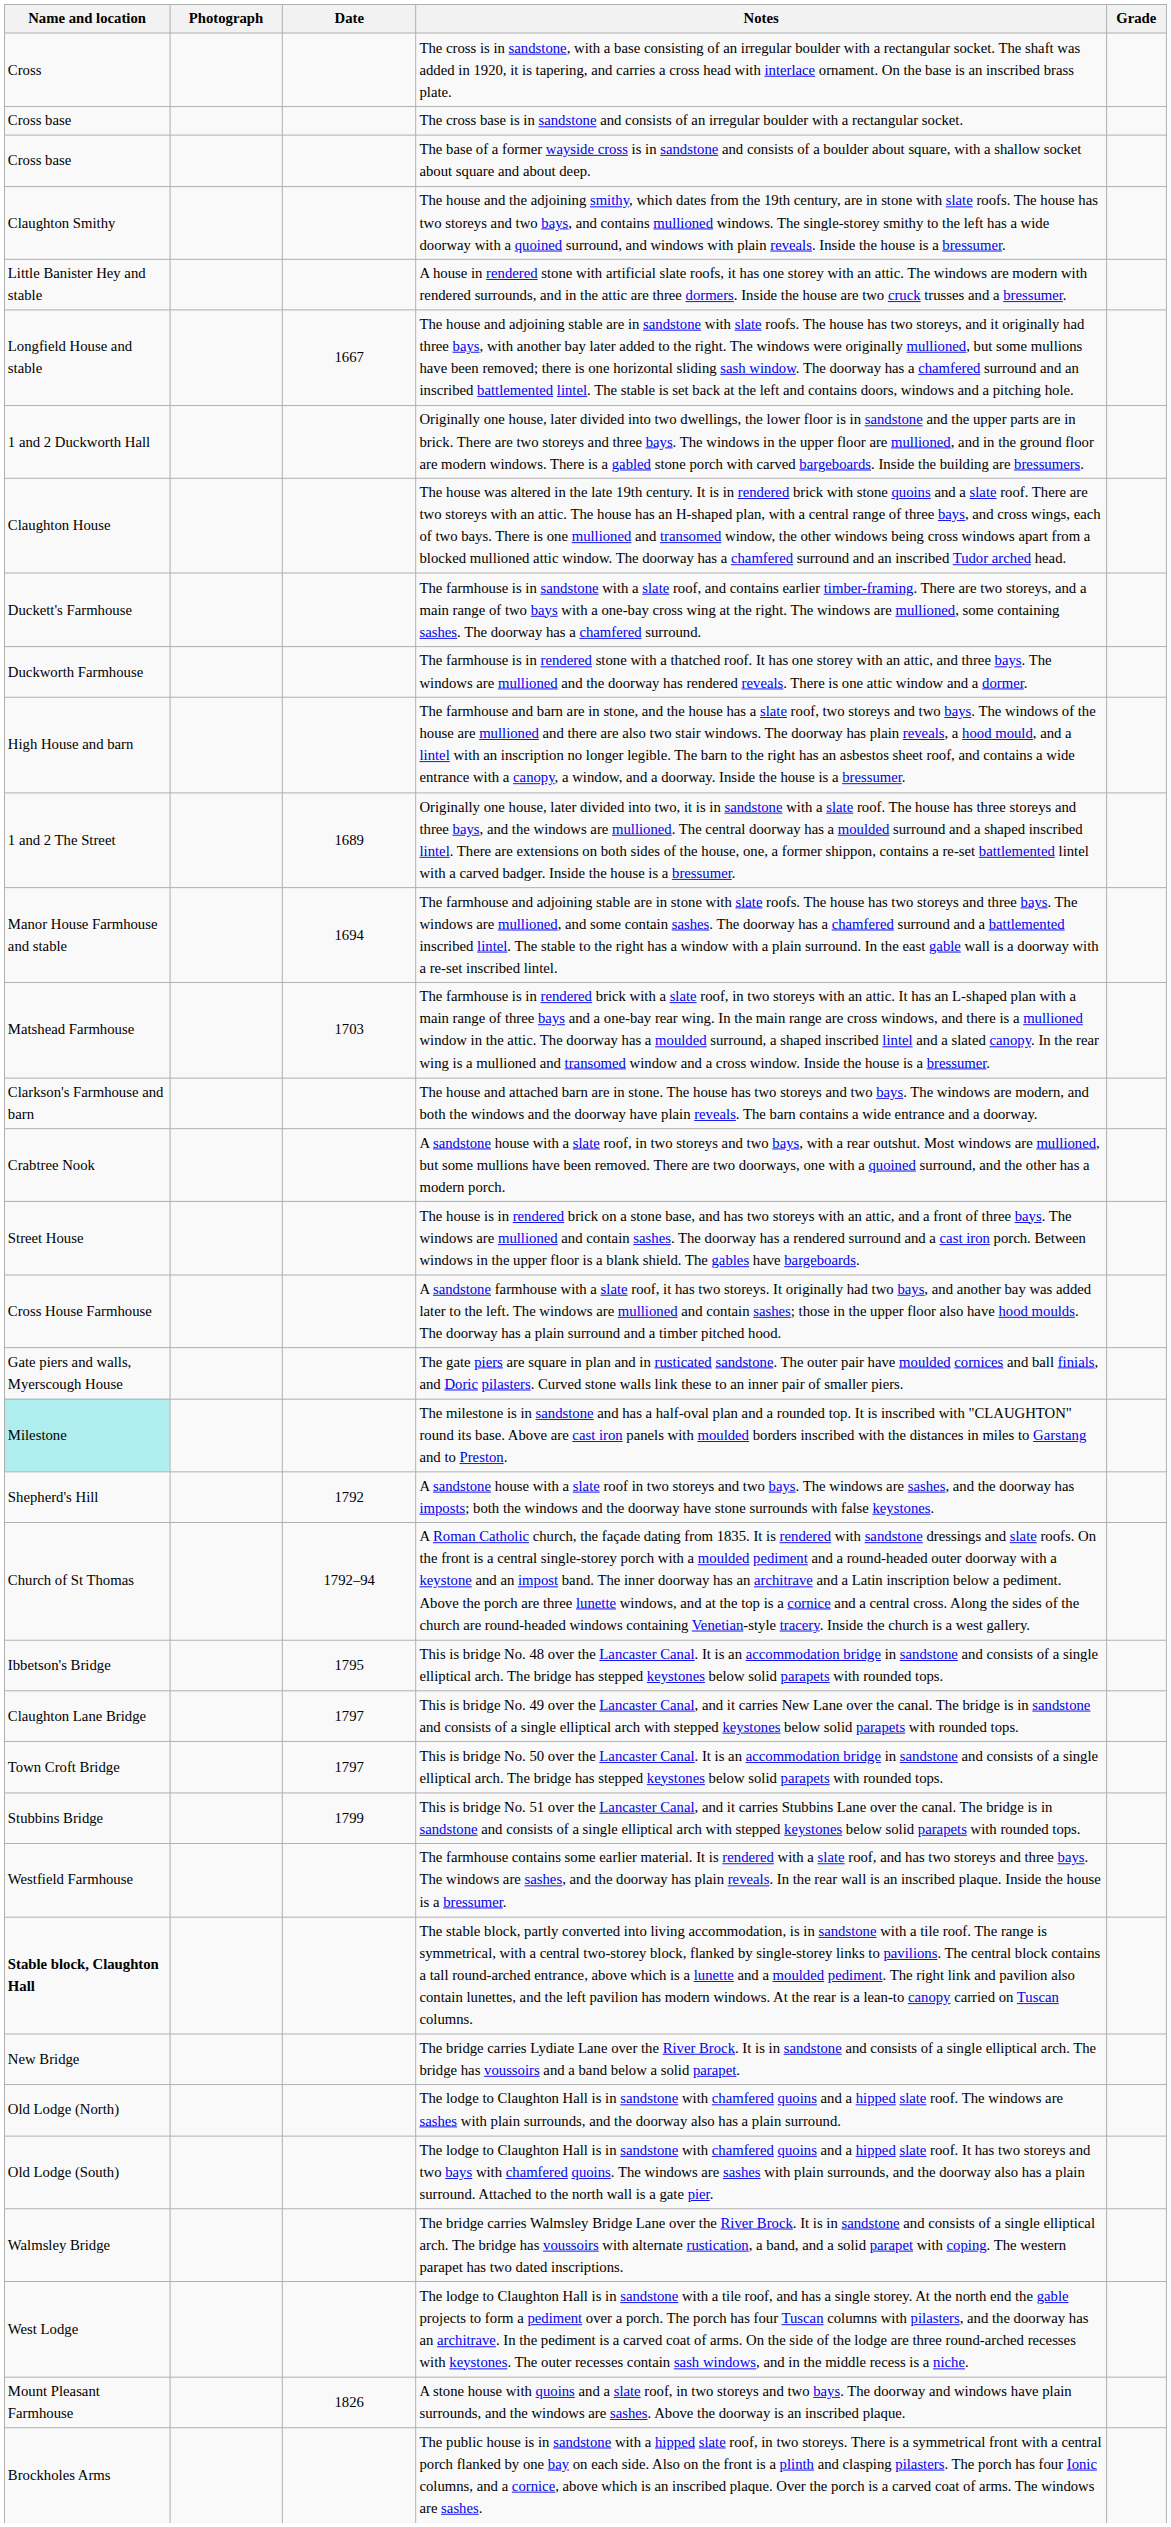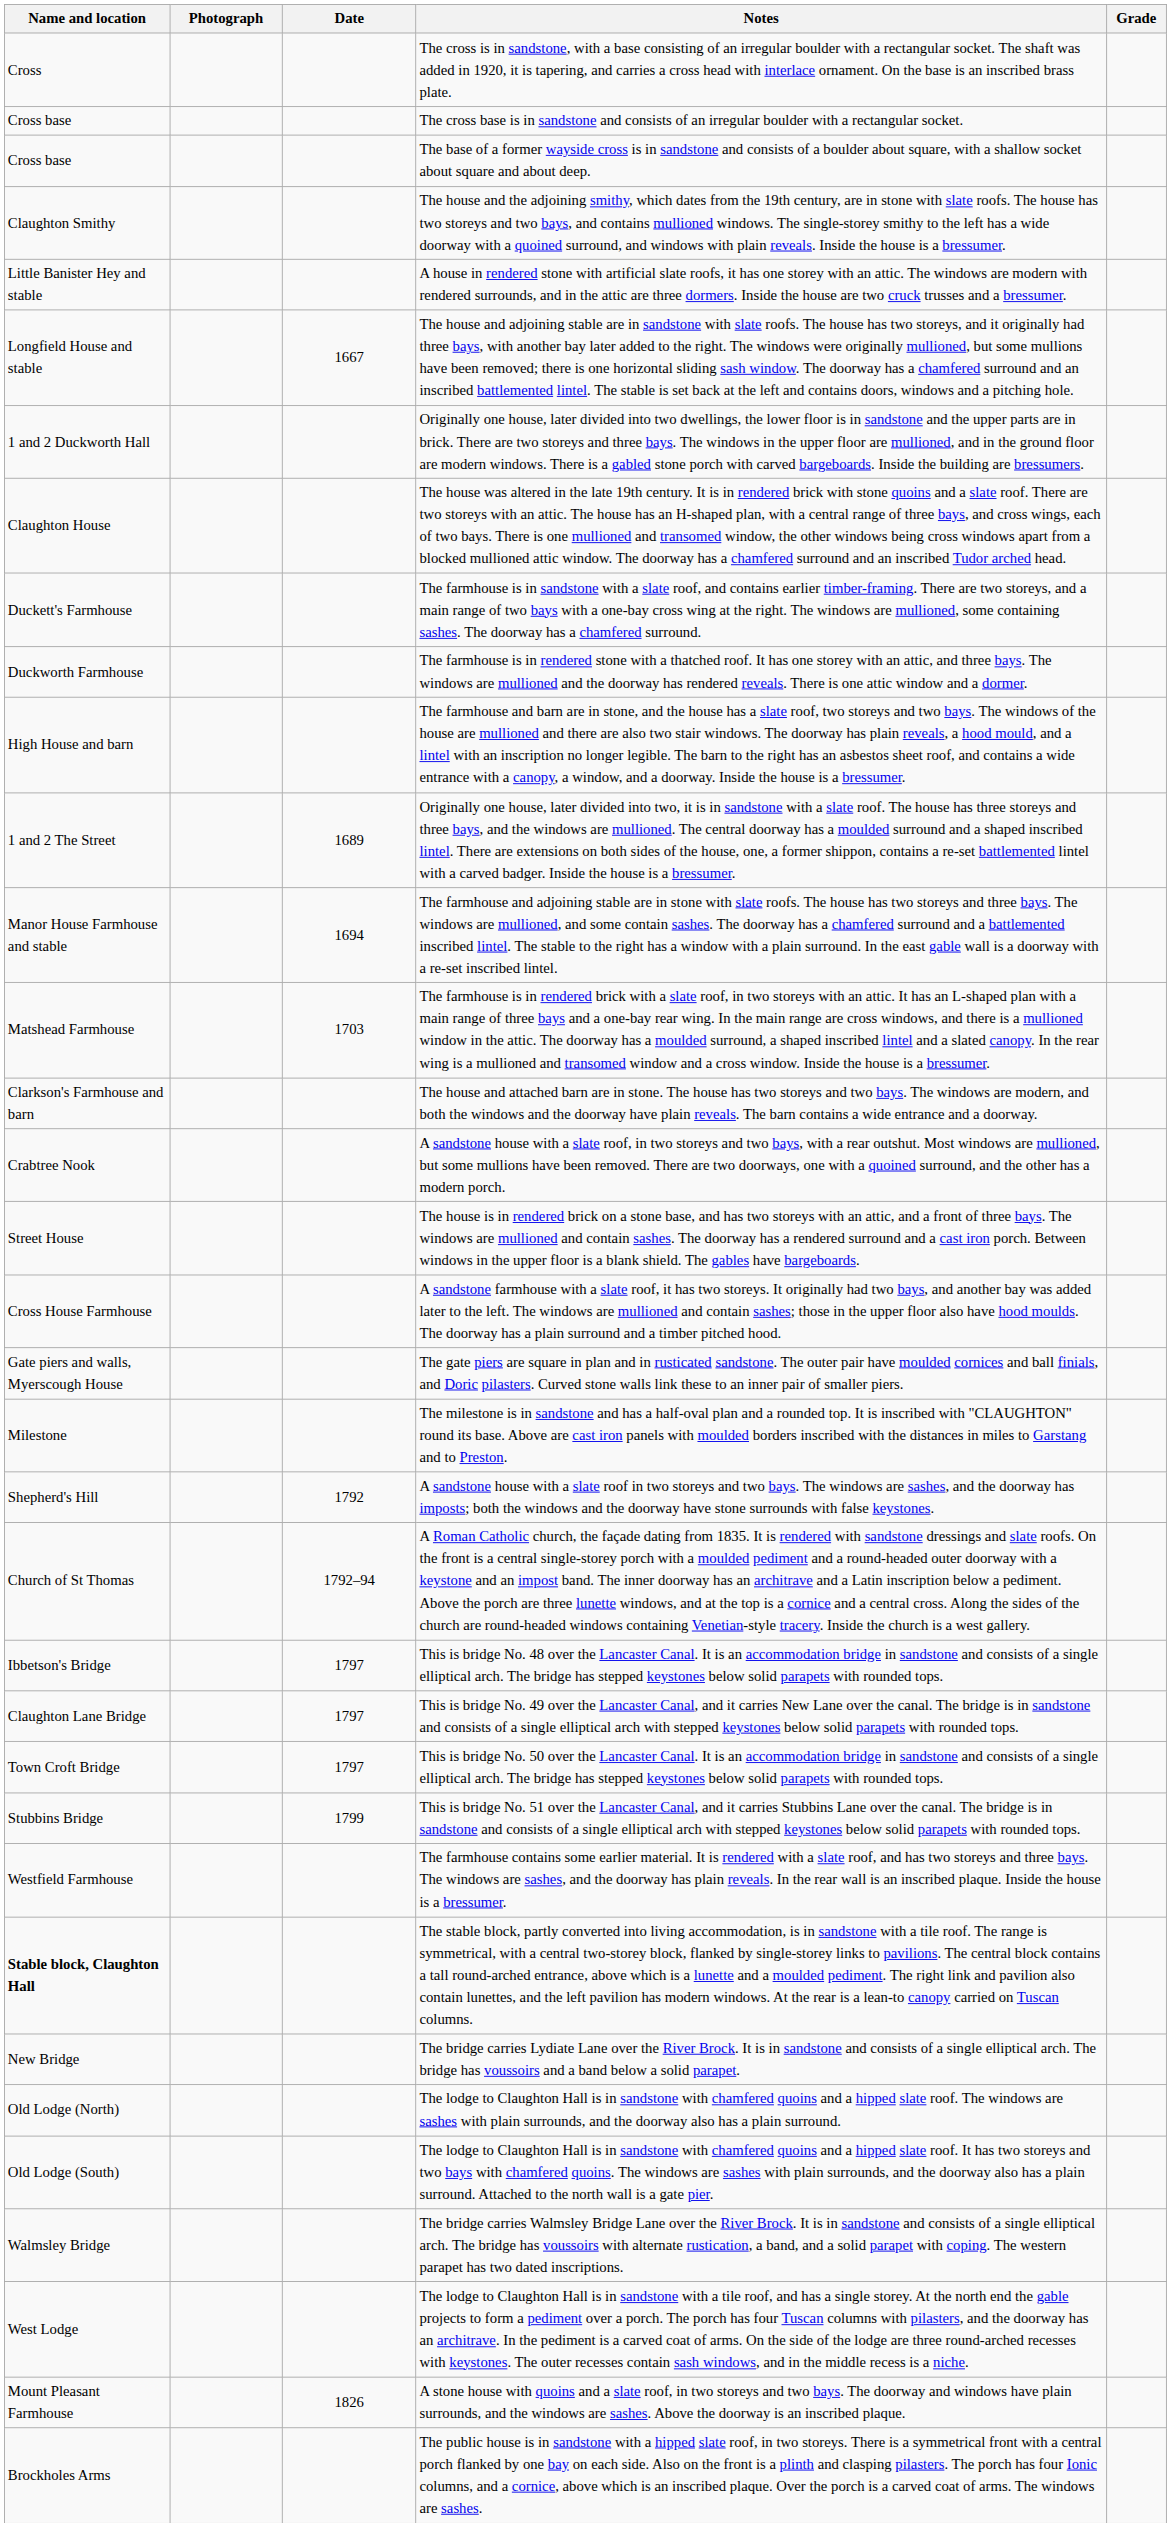(37, 1435) paleturquoise background -> (37, 1435) no background
(349, 1665) 1795 -> (349, 1665) 1797
